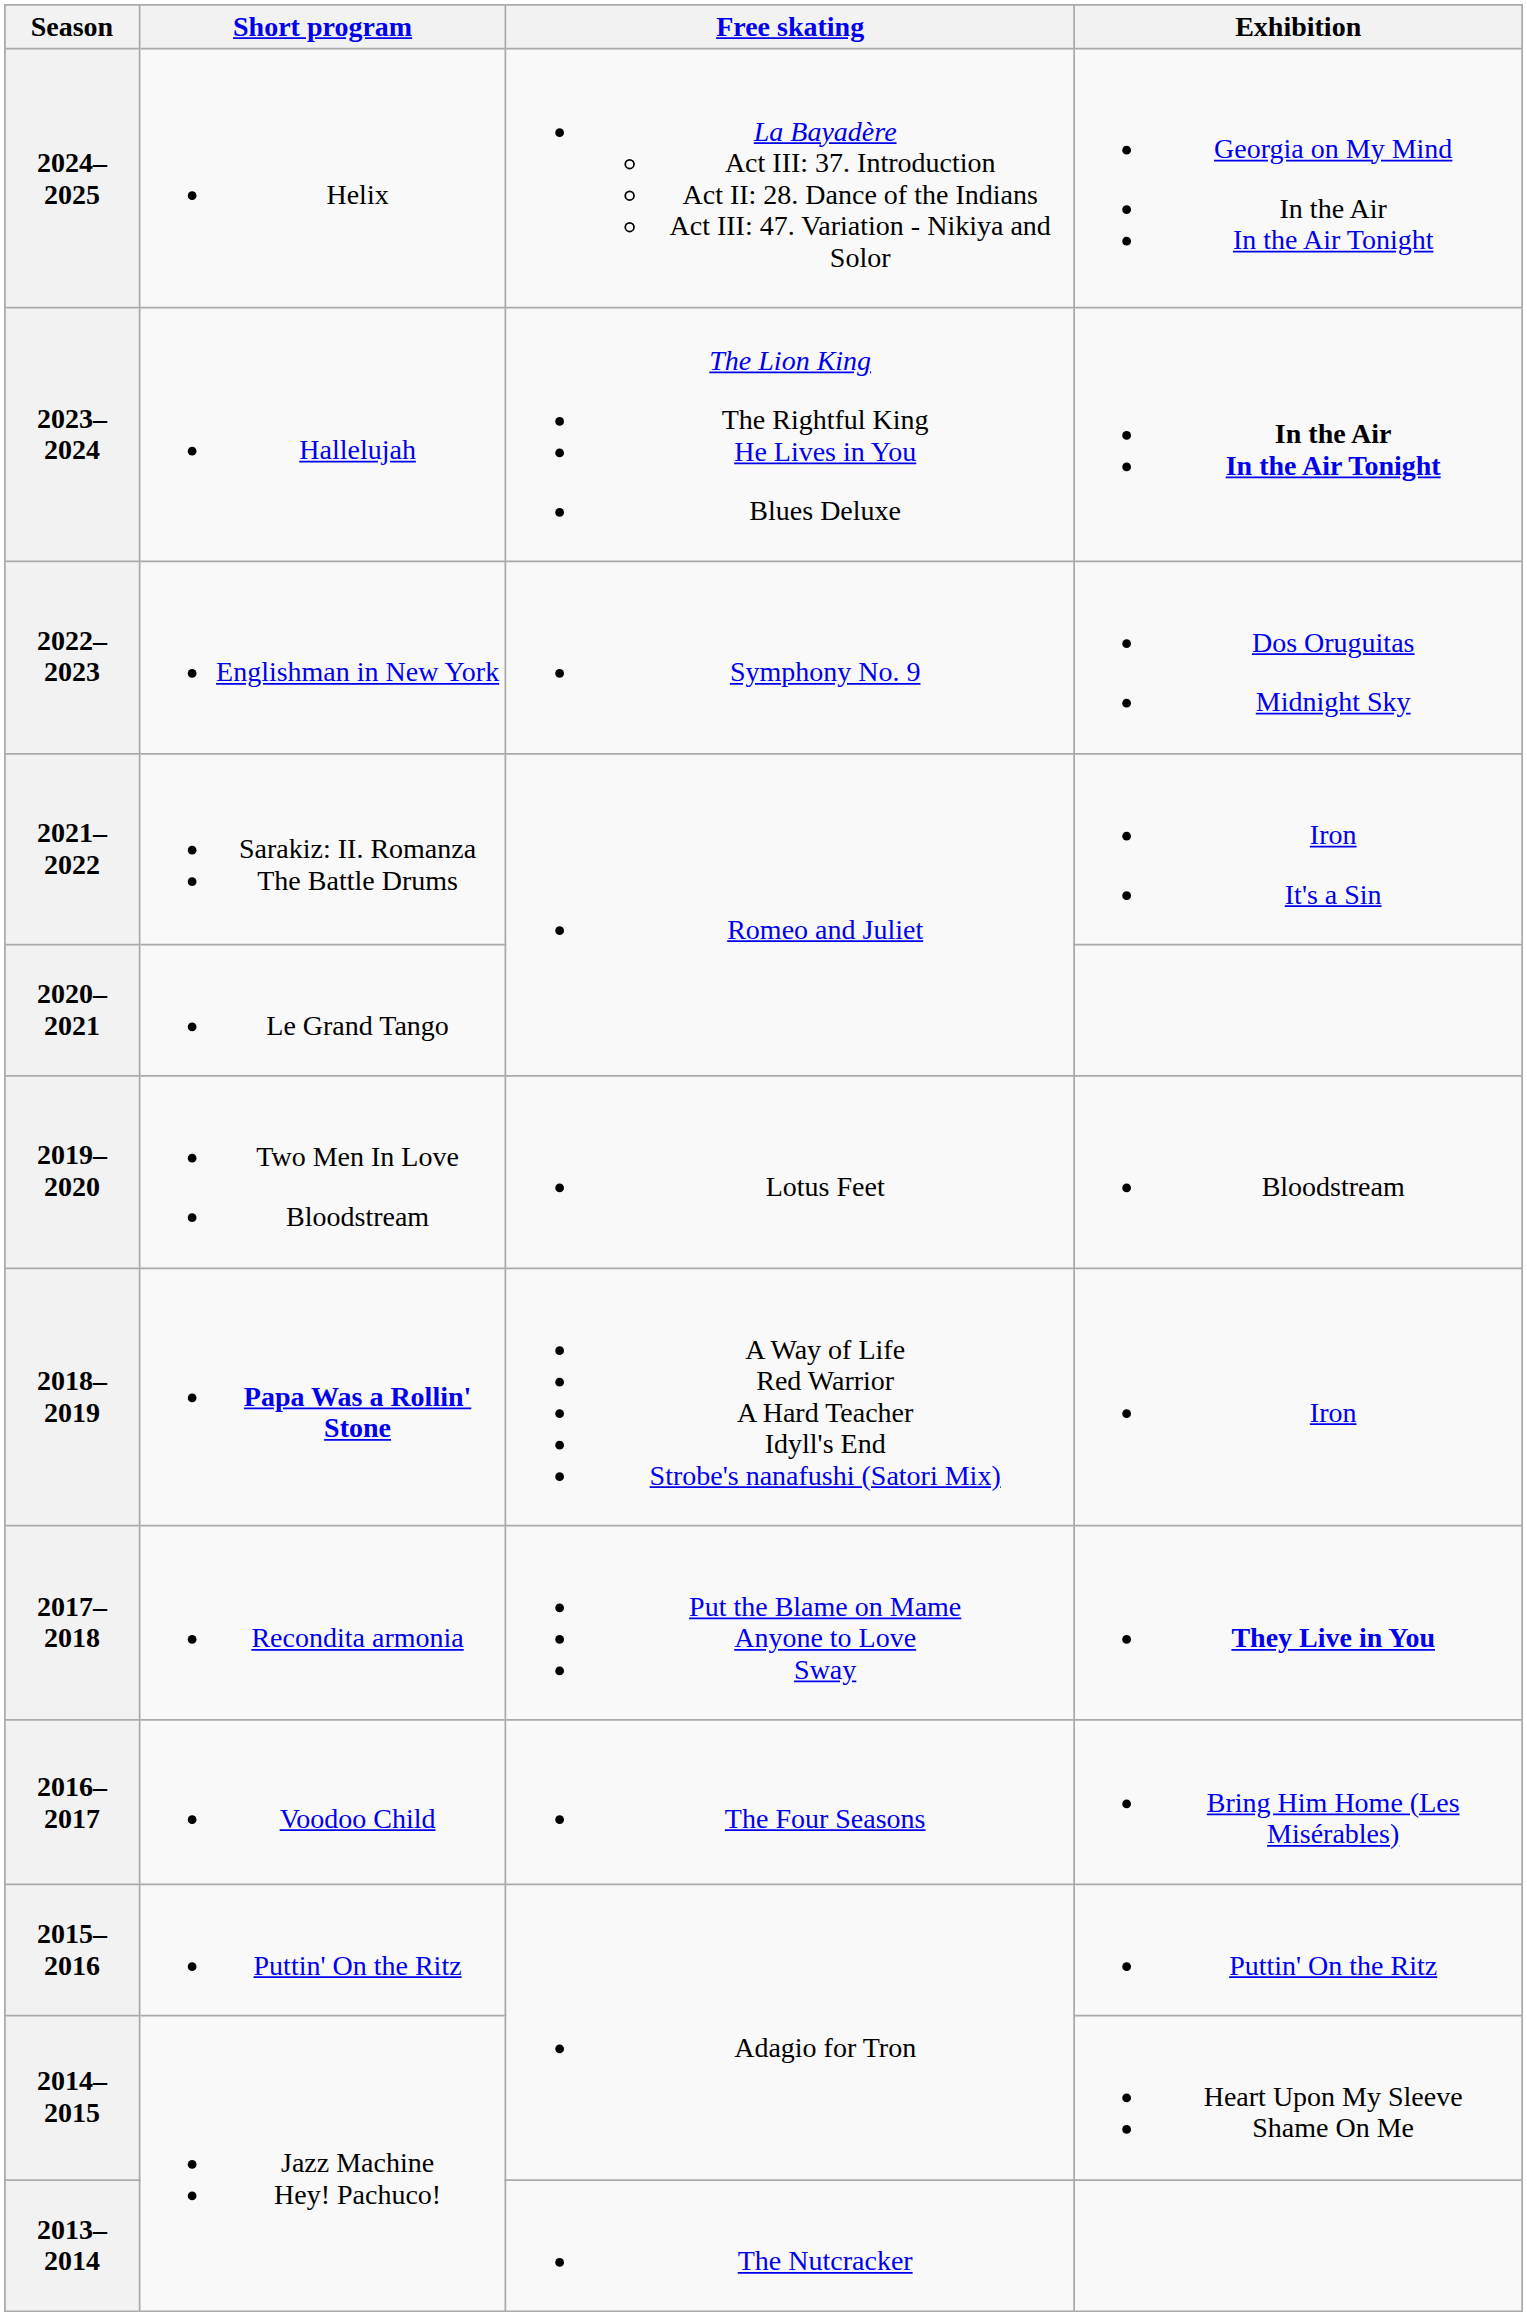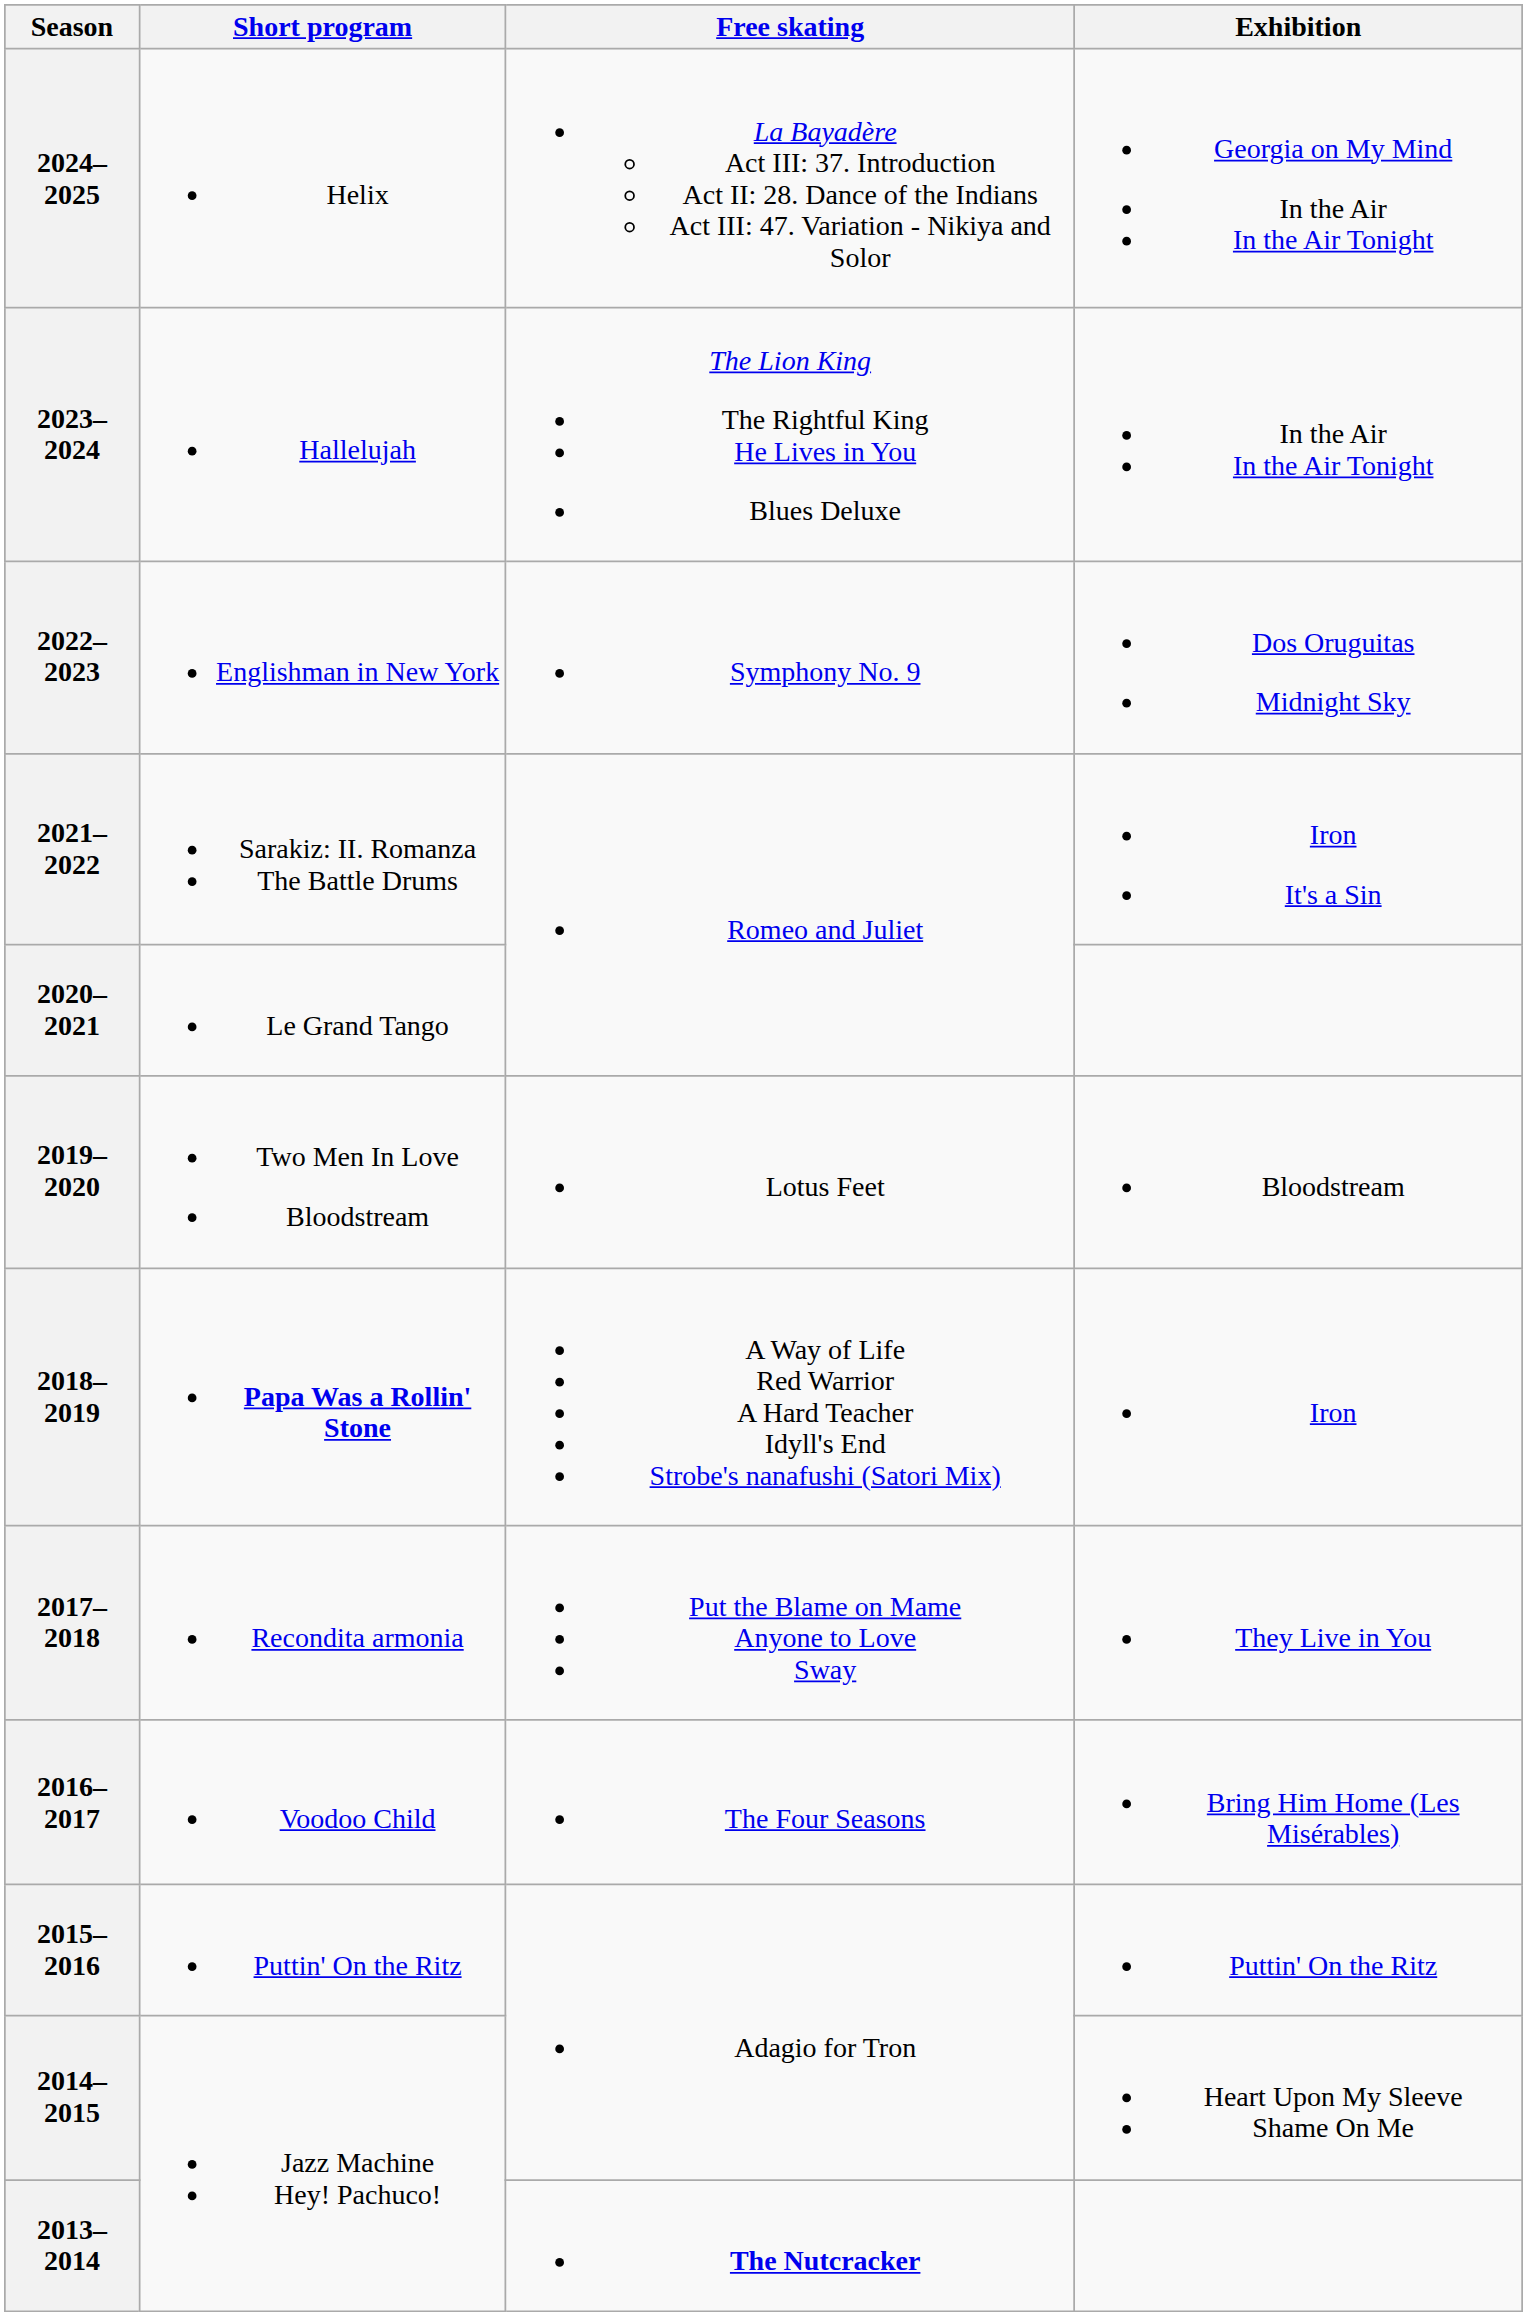(1298, 450) bold -> (1298, 450) normal
(1298, 1639) bold -> (1298, 1639) normal
(790, 2261) normal -> (790, 2261) bold
